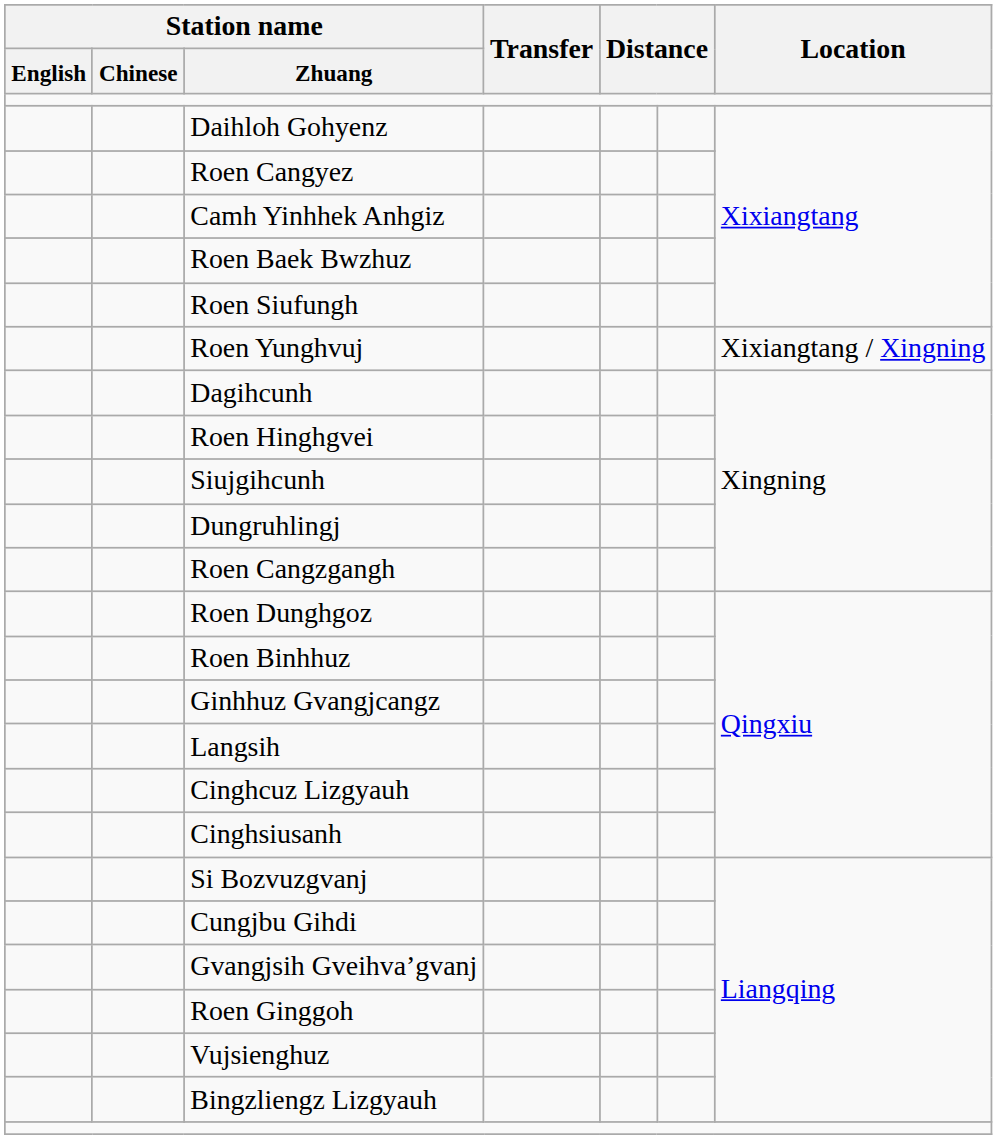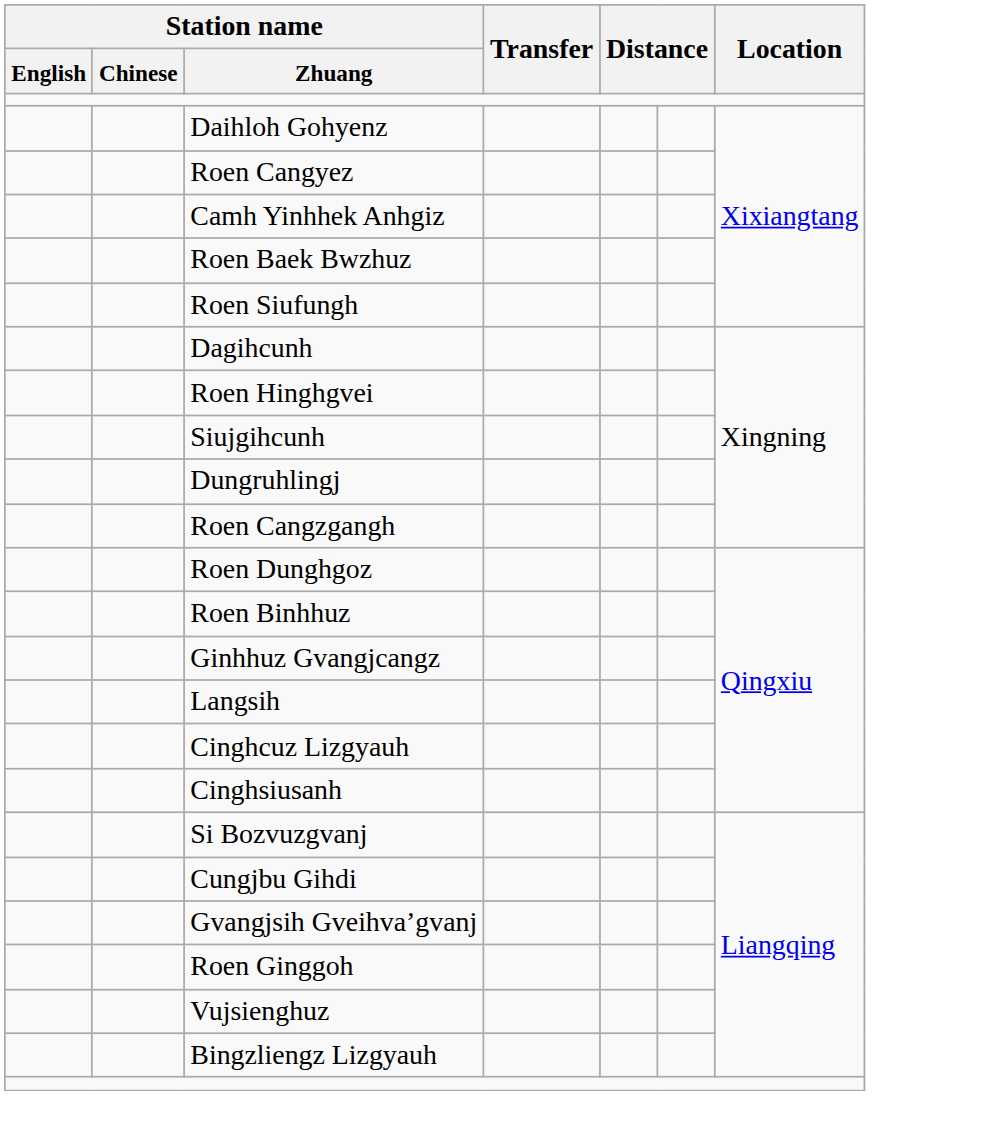- row: (49, 349)
